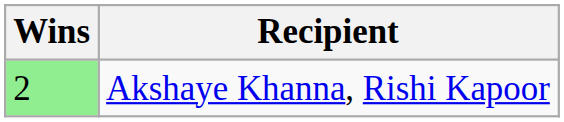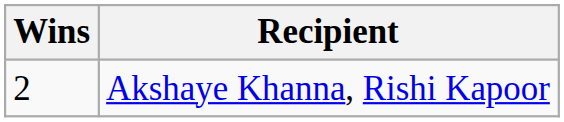(22, 87) lightgreen background -> (22, 87) no background
